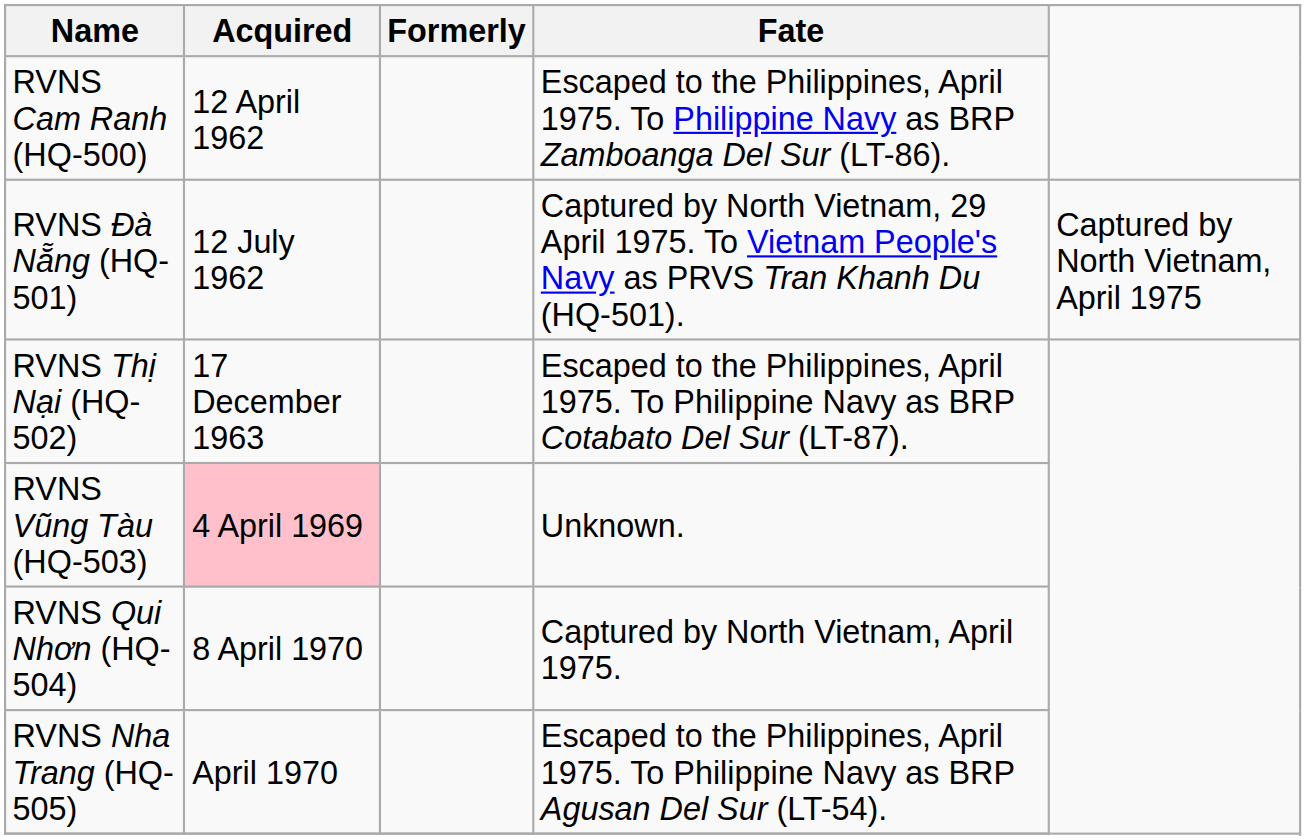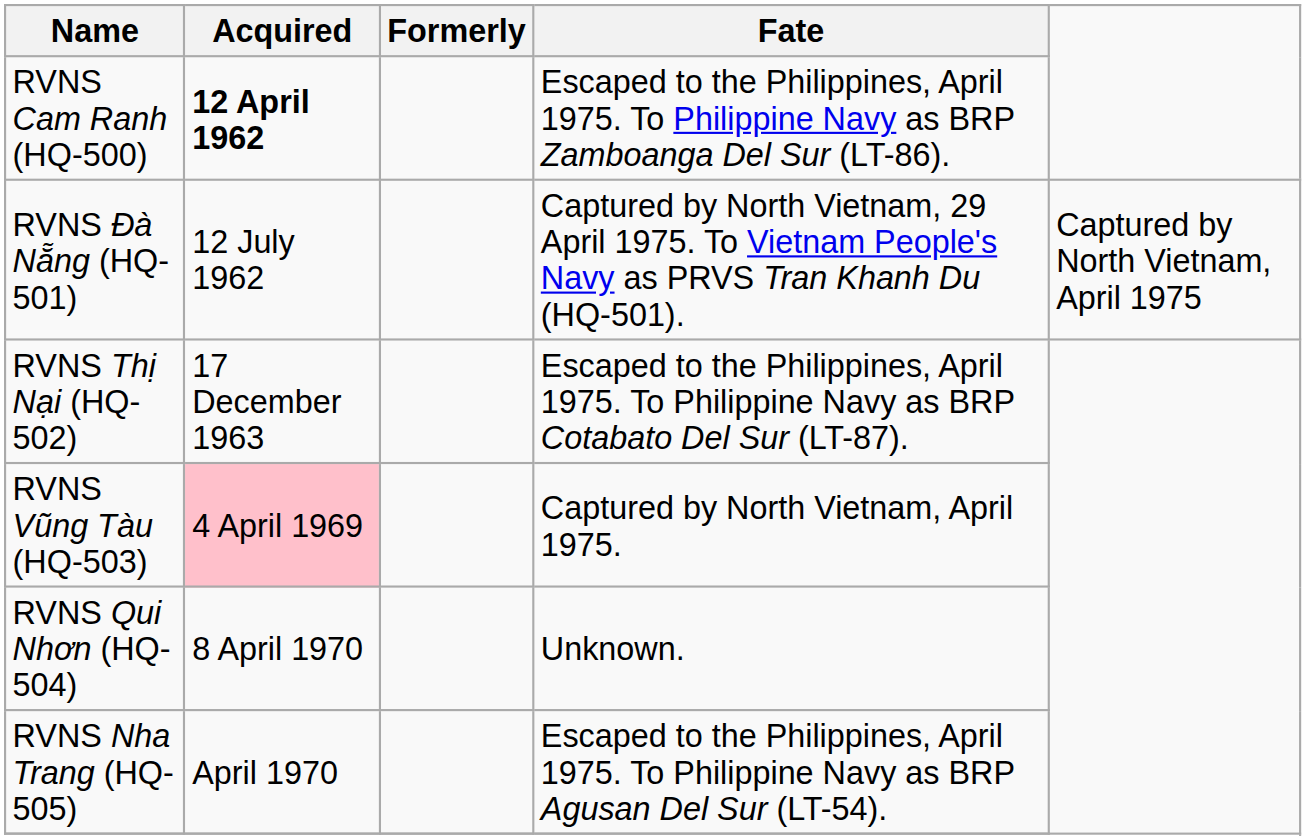(246, 118) normal -> (251, 118) bold
(613, 526) Unknown. -> (777, 526) Captured by North Vietnam, April 1975.
(777, 649) Captured by North Vietnam, April 1975. -> (613, 649) Unknown.
